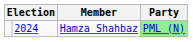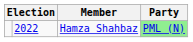(26, 29) 2024 -> (26, 29) 2022
